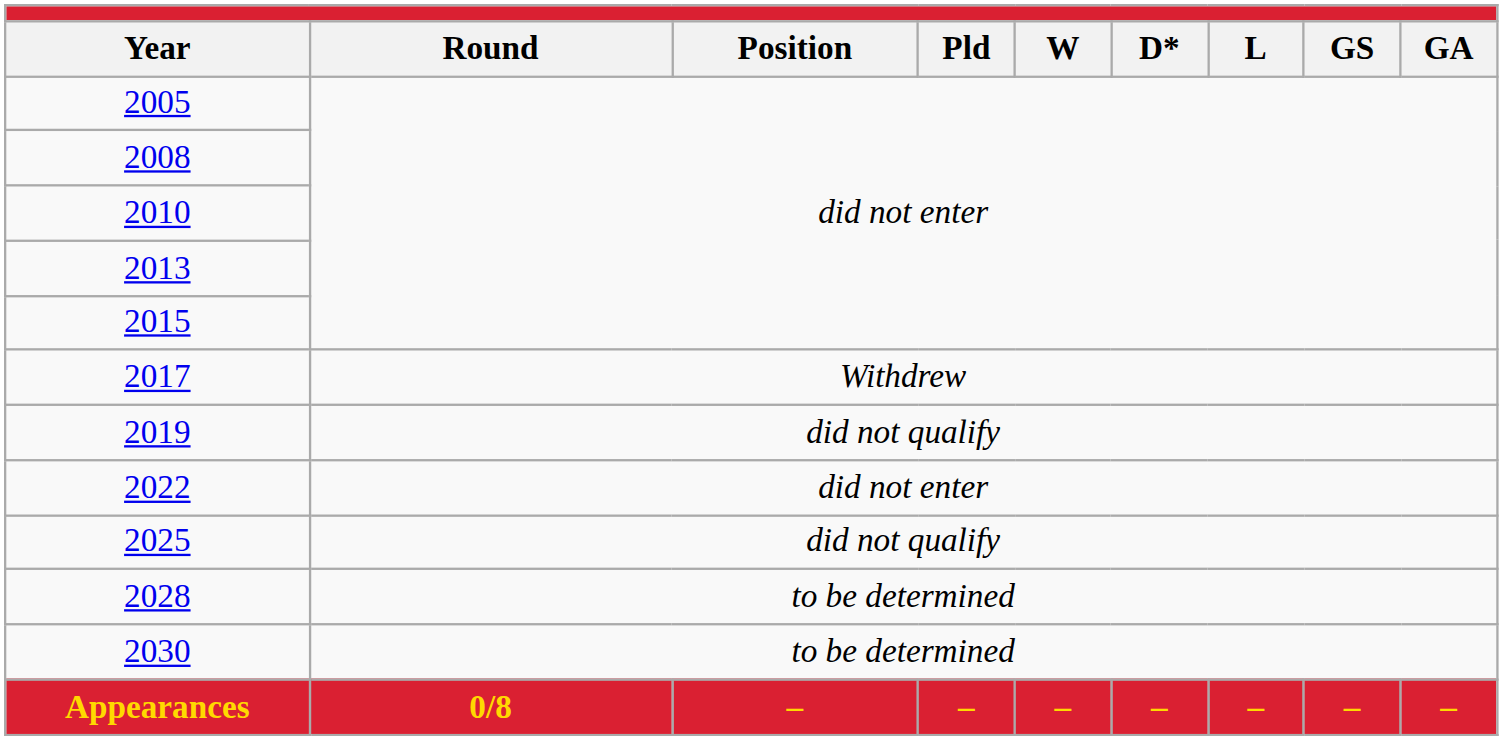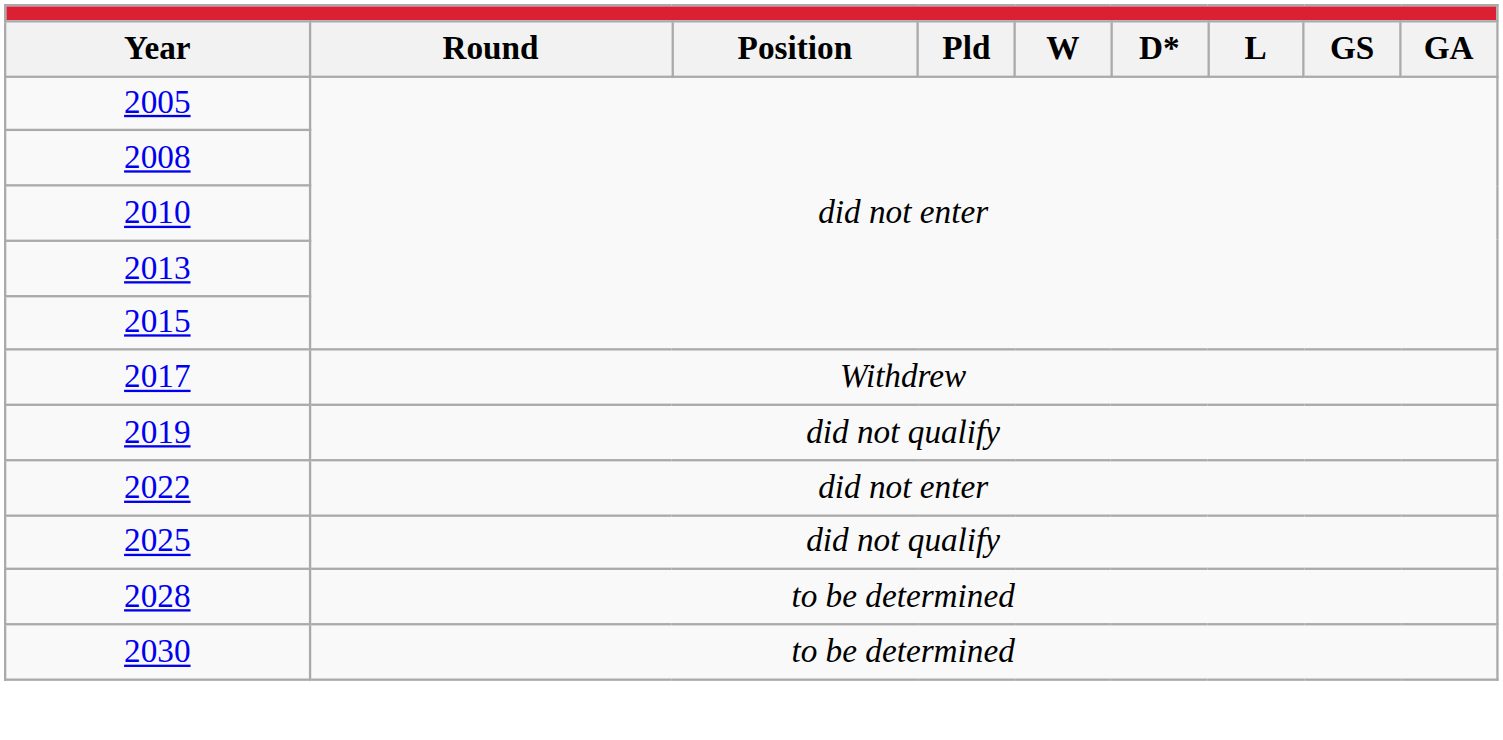- row: (157, 706)
